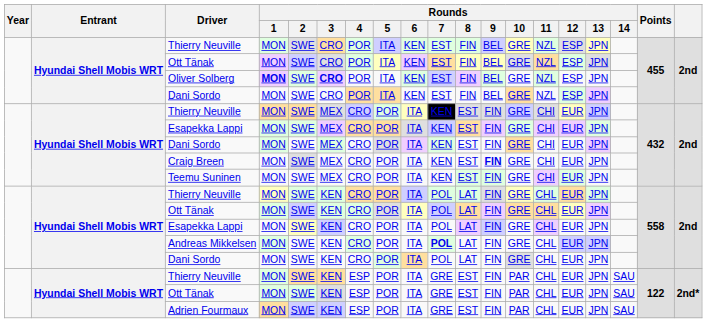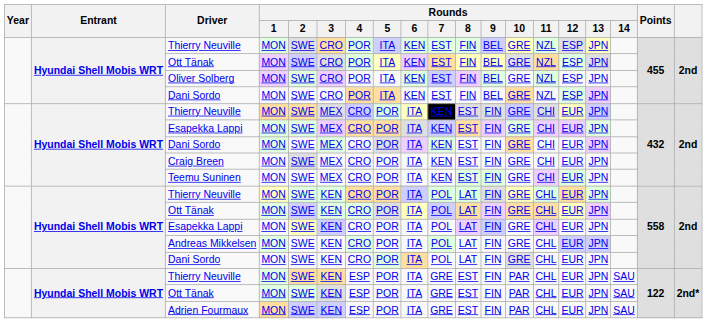(274, 78) bold -> (274, 78) normal
(331, 78) bold -> (331, 78) normal
(493, 161) bold -> (493, 161) normal
(441, 243) bold -> (441, 243) normal
